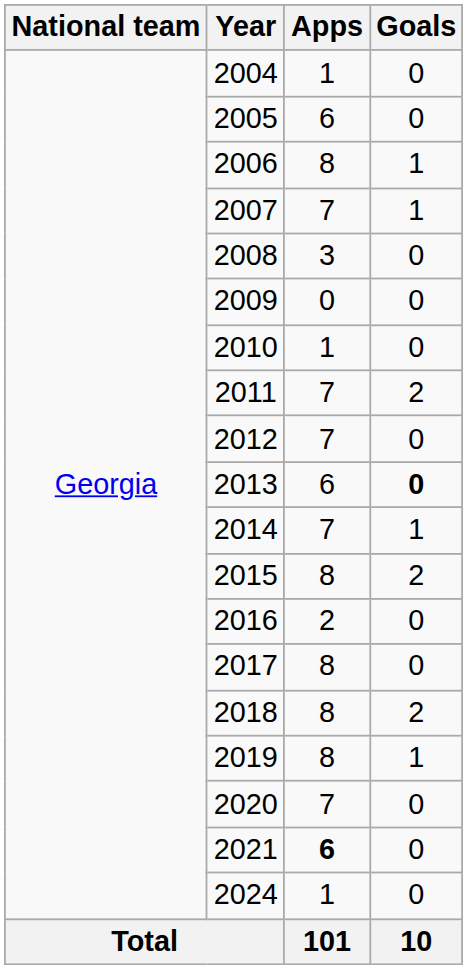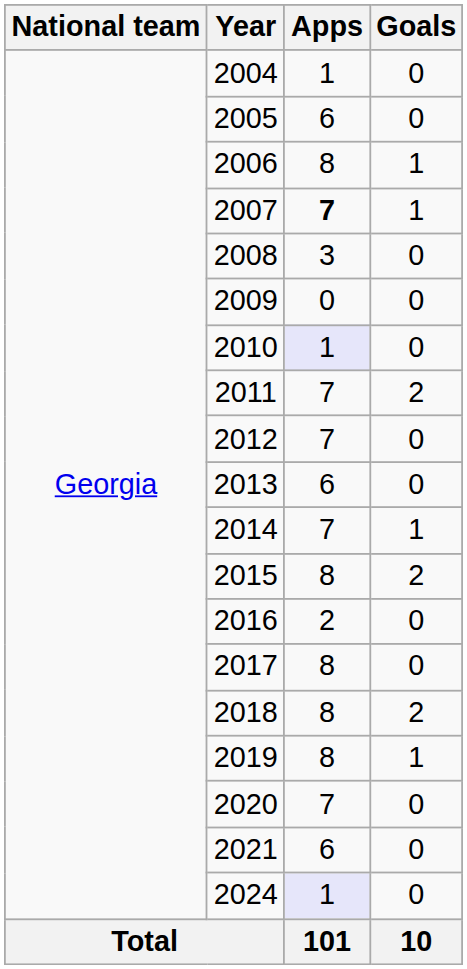(327, 210) normal -> (327, 210) bold
(327, 347) no background -> (327, 347) lavender background
(416, 484) bold -> (416, 484) normal
(327, 849) bold -> (327, 849) normal
(327, 895) no background -> (327, 895) lavender background
